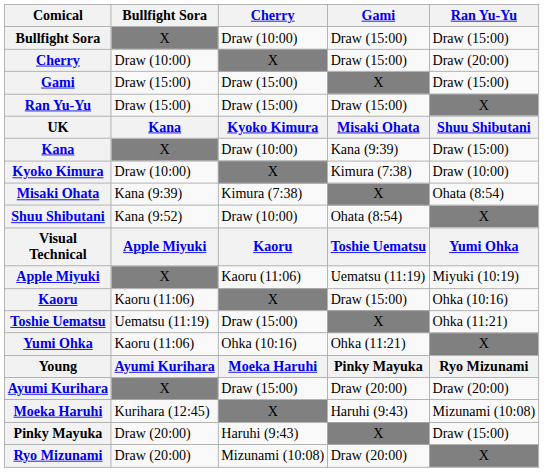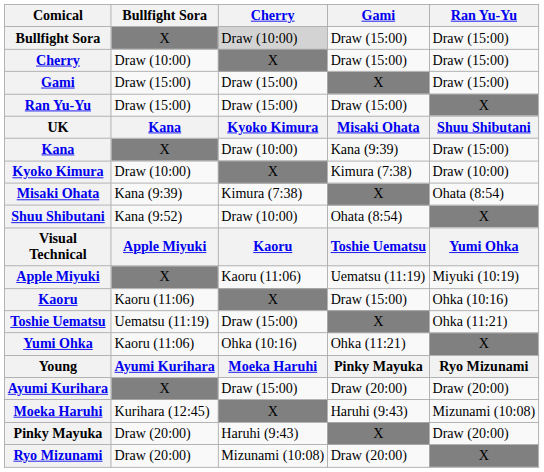(259, 37) no background -> (259, 37) lightgrey background
(471, 60) Draw (20:00) -> (471, 60) Draw (15:00)
(471, 433) Draw (15:00) -> (471, 433) Draw (20:00)
